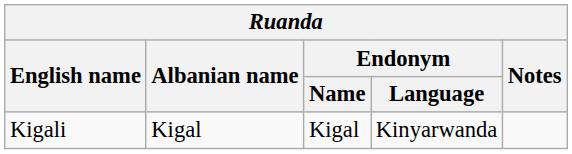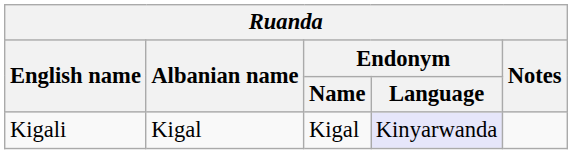(437, 129) no background -> (437, 129) lavender background
